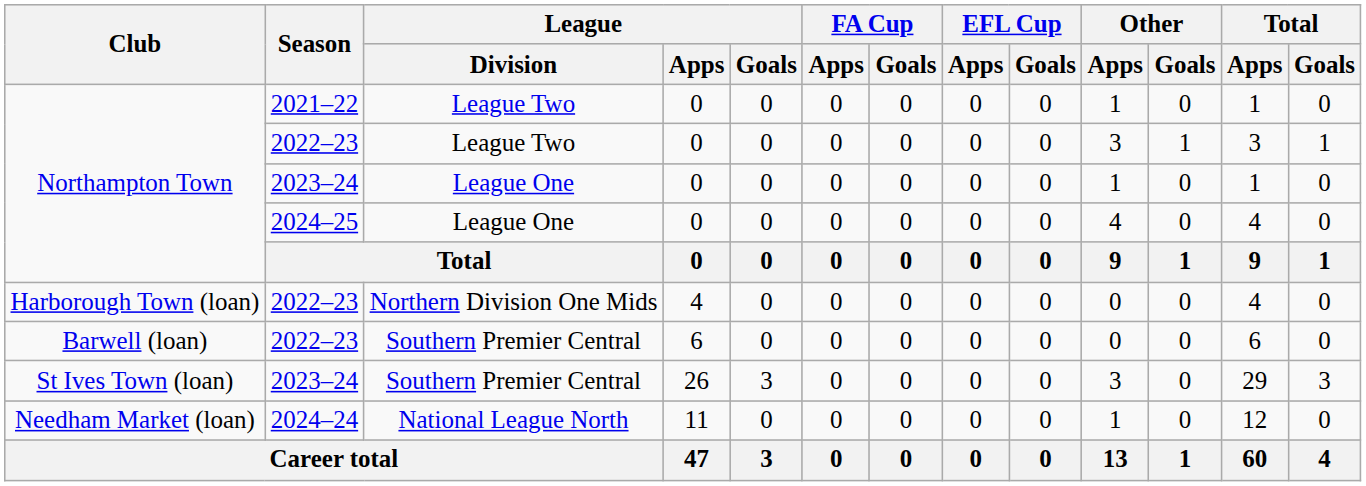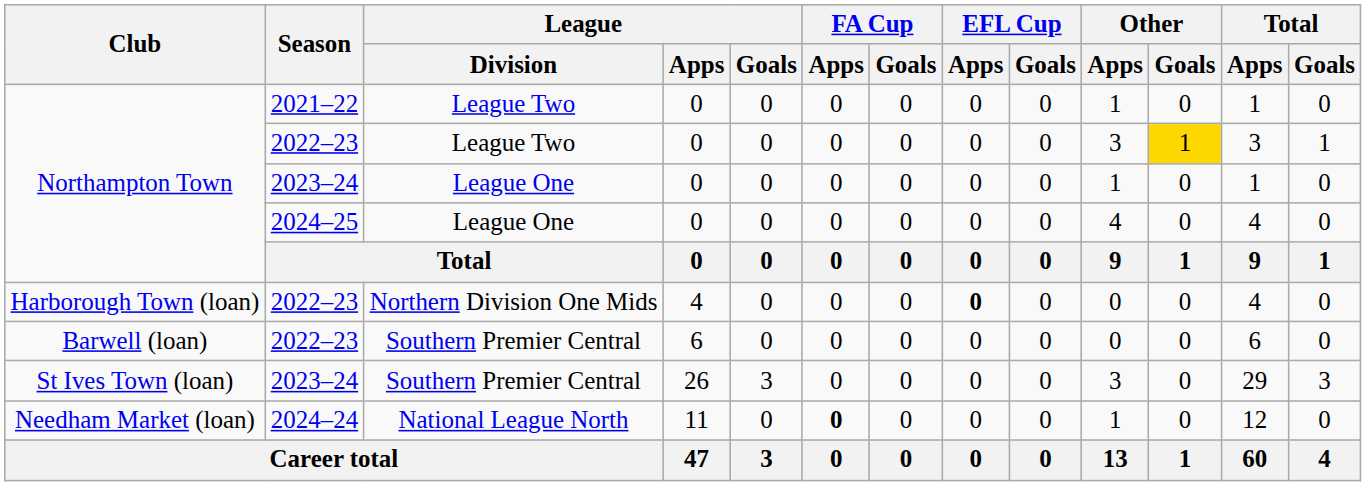(1185, 143) no background -> (1185, 143) gold background
(976, 301) normal -> (976, 301) bold
(836, 420) normal -> (836, 420) bold
